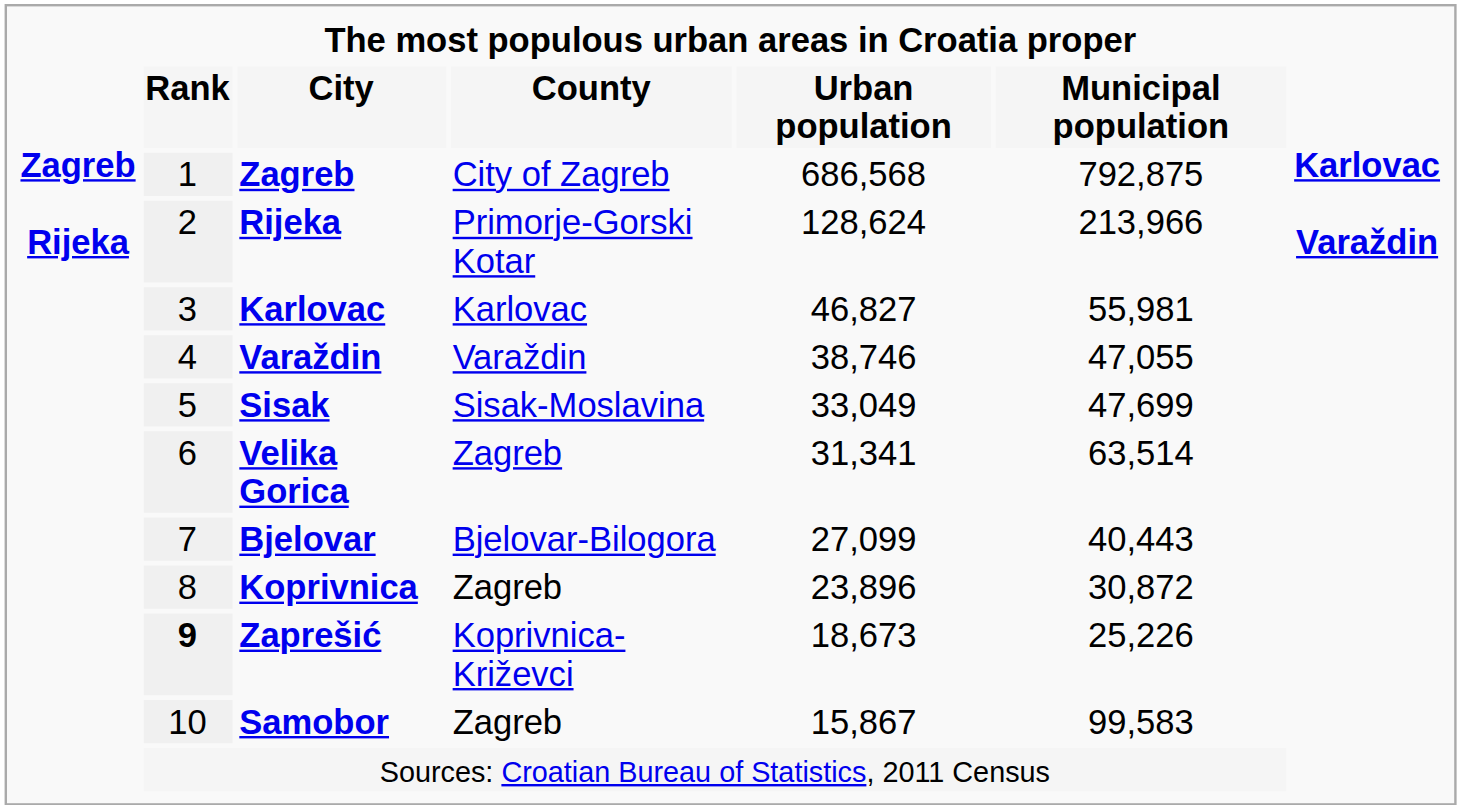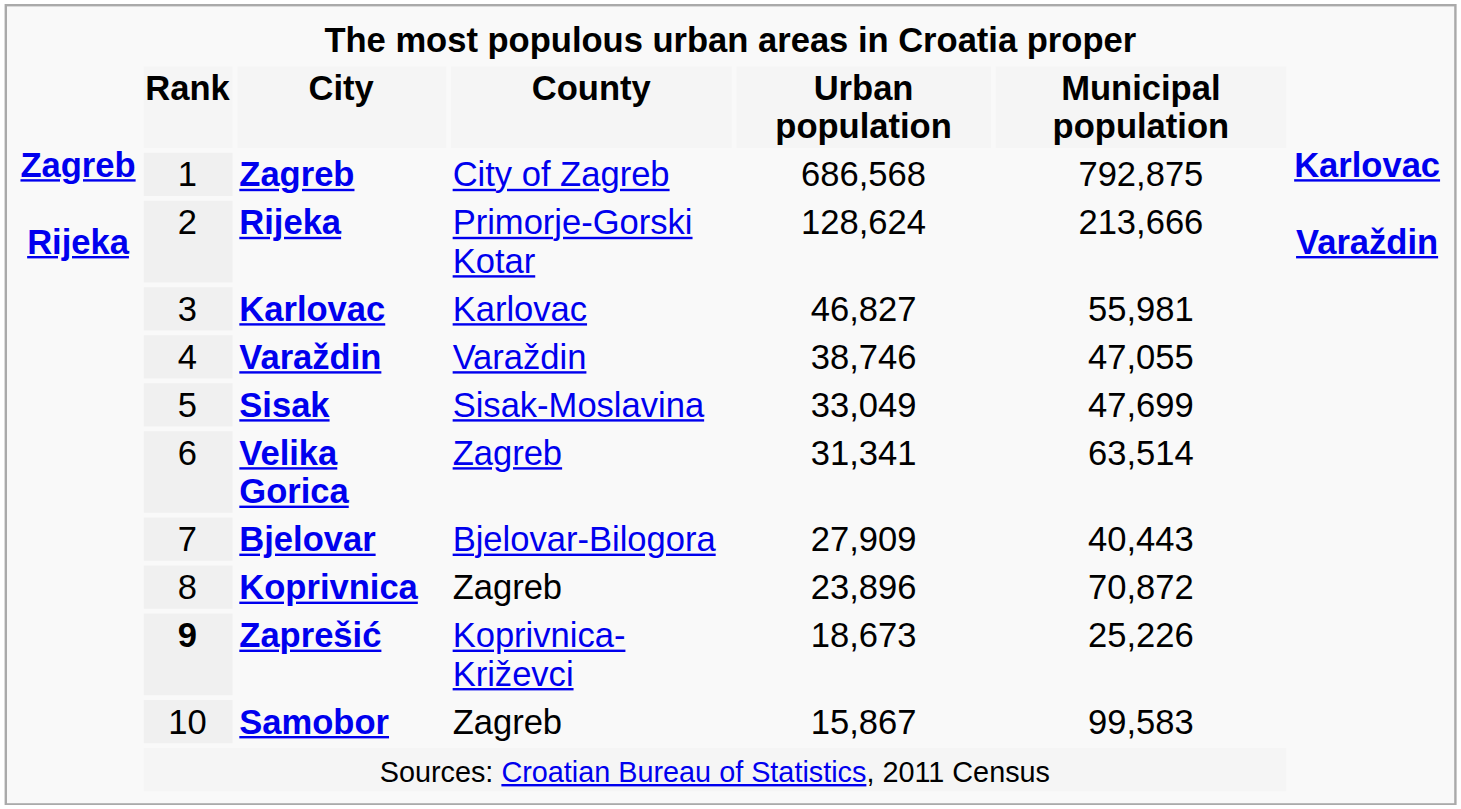(1141, 222) 213,966 -> (1141, 222) 213,666
(864, 539) 27,099 -> (864, 539) 27,909
(1141, 587) 30,872 -> (1141, 587) 70,872
